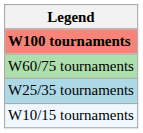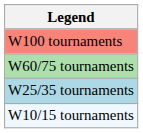(69, 41) bold -> (65, 41) normal
